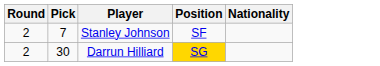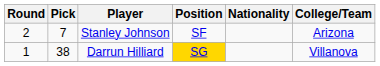+ column: (333, 14)
(26, 52) 2 -> (26, 52) 1
(63, 52) 30 -> (63, 52) 38
